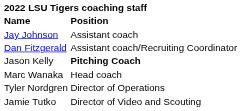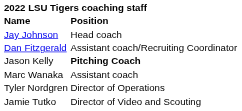(104, 34) Assistant coach -> (96, 34) Head coach
(96, 74) Head coach -> (104, 74) Assistant coach
